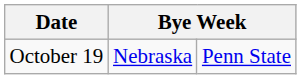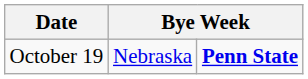(246, 56) normal -> (250, 56) bold
